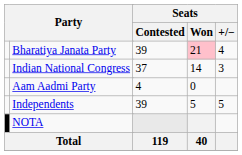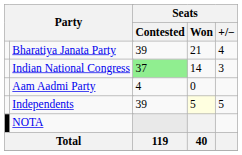(196, 50) pink background -> (196, 50) no background
(141, 68) no background -> (141, 68) lightgreen background
(193, 104) no background -> (193, 104) lightyellow background
